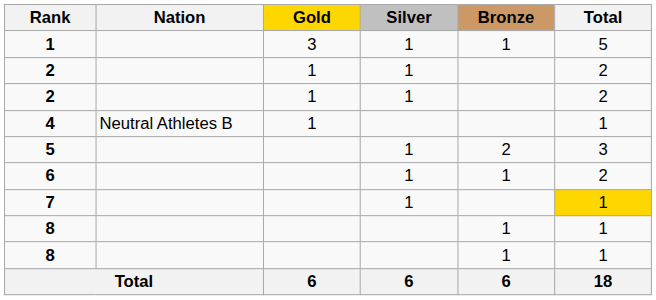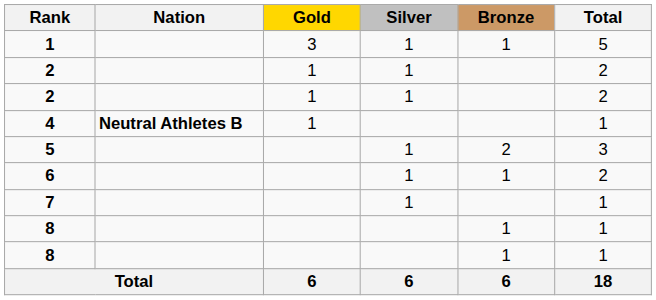(166, 123) normal -> (171, 123) bold
(603, 202) gold background -> (603, 202) no background
